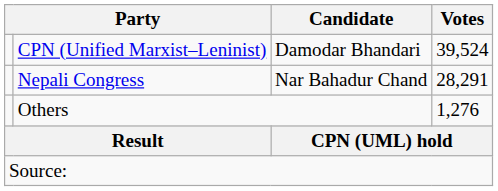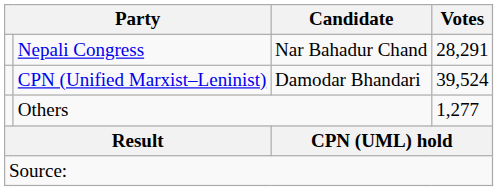rows swapped: (142, 49) <-> (81, 79)
(458, 110) 1,276 -> (458, 110) 1,277
